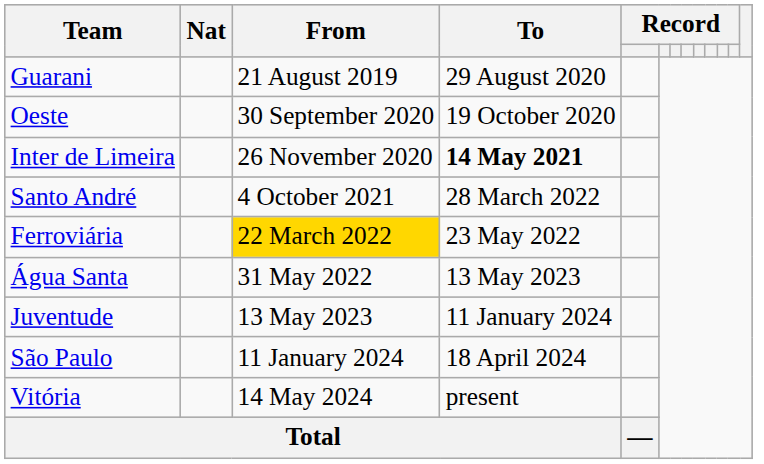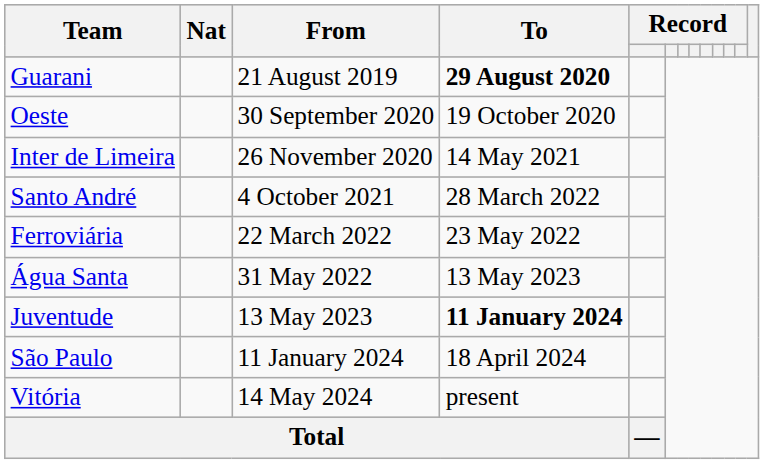(526, 76) normal -> (528, 76) bold
(515, 156) bold -> (513, 156) normal
(315, 236) gold background -> (315, 236) no background
(529, 316) normal -> (534, 316) bold
